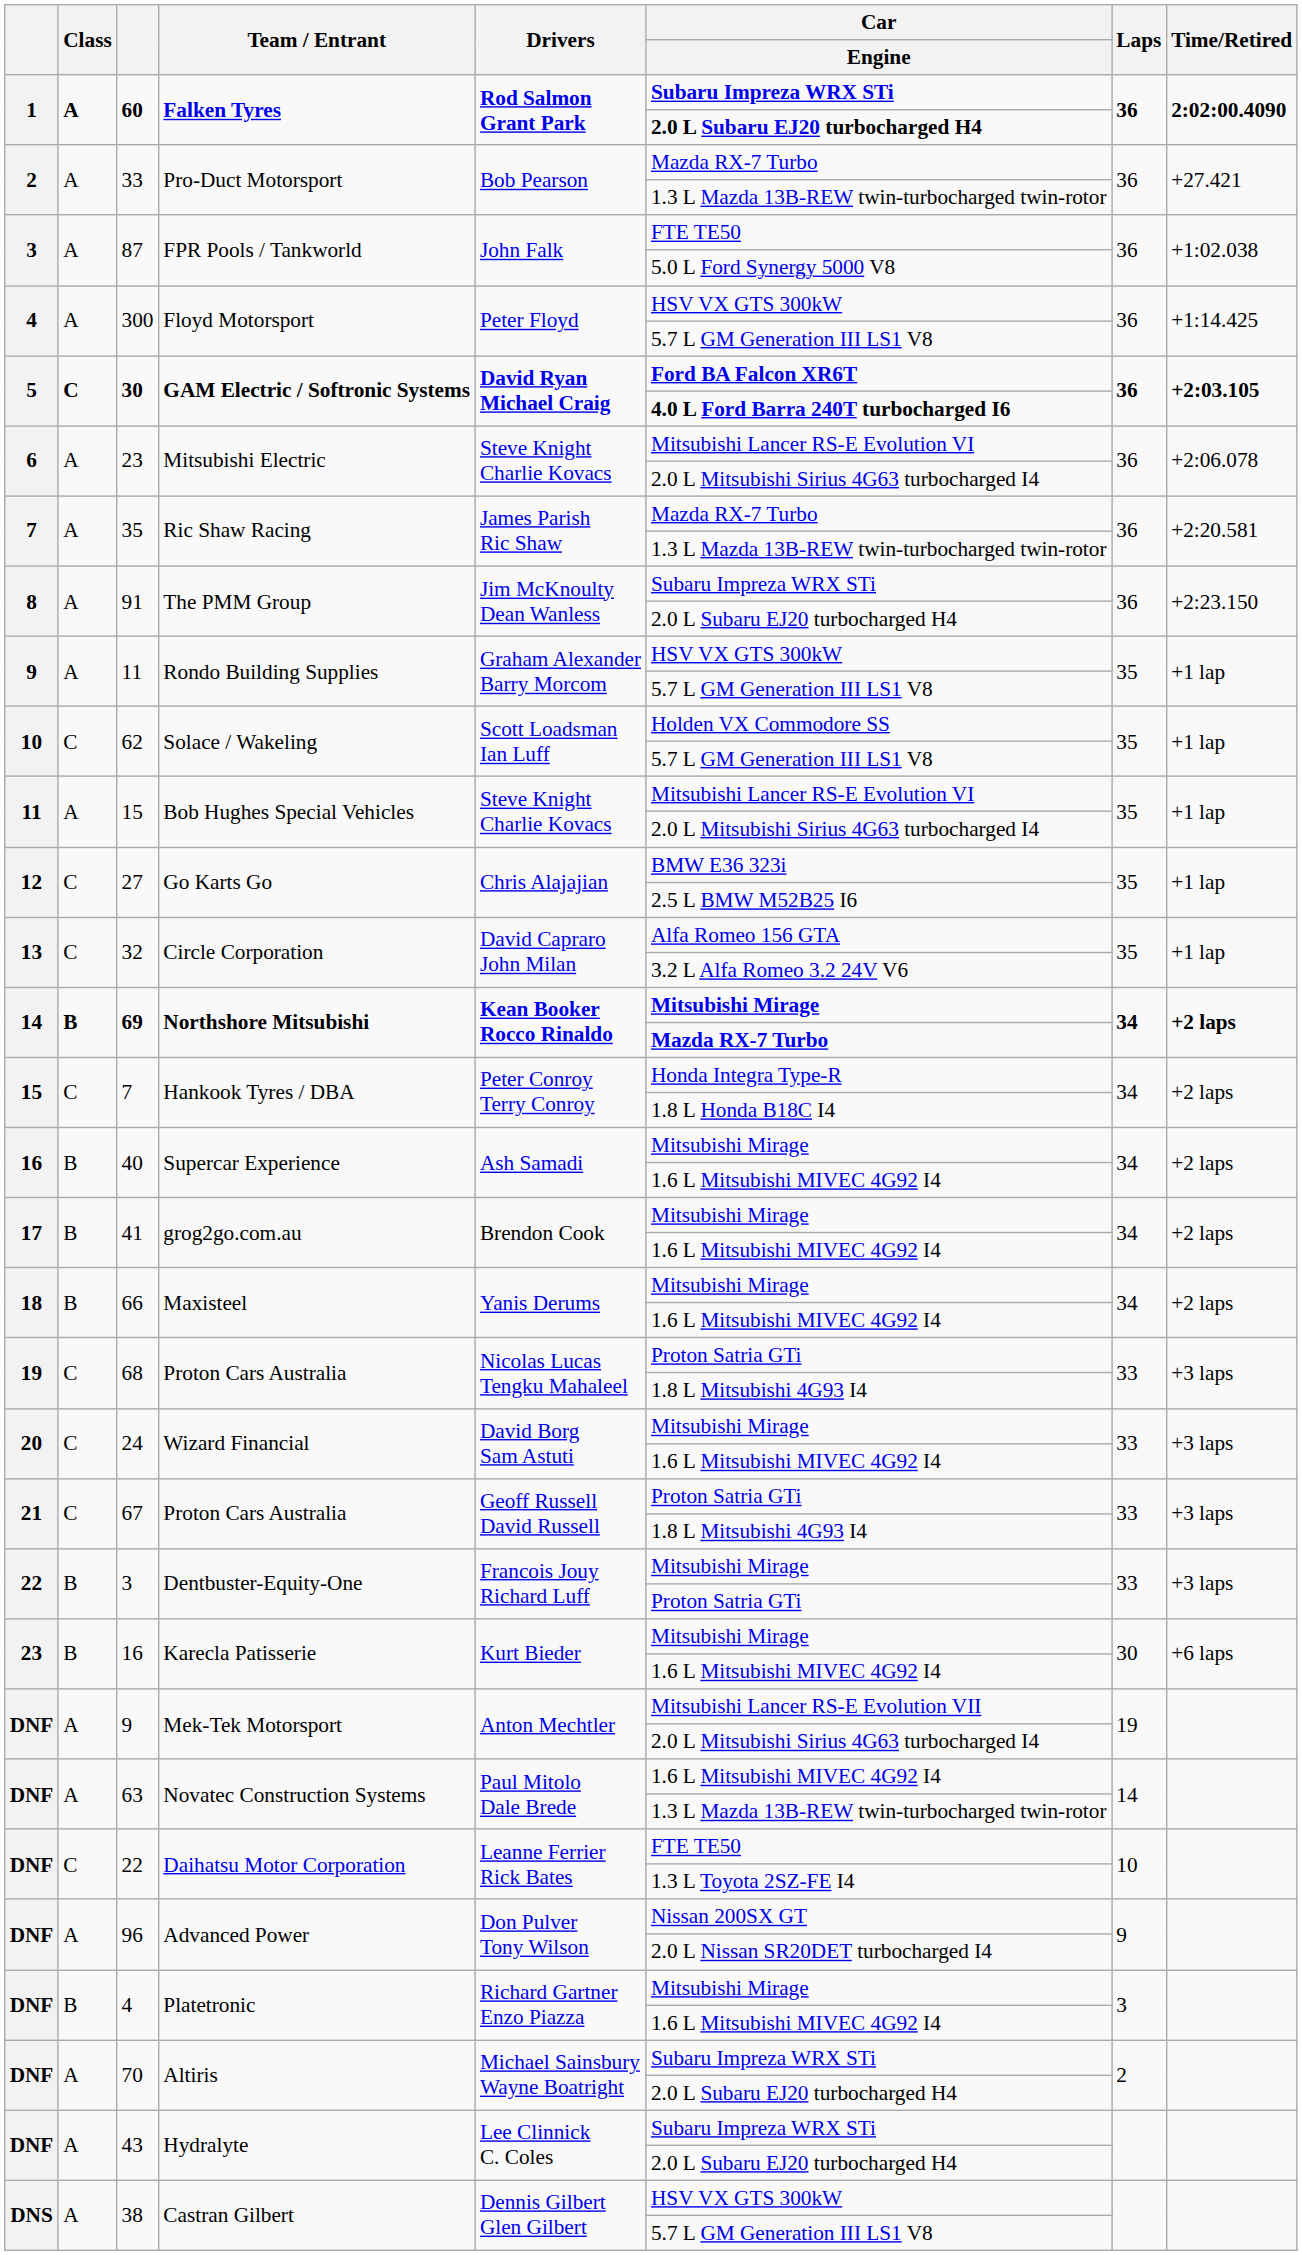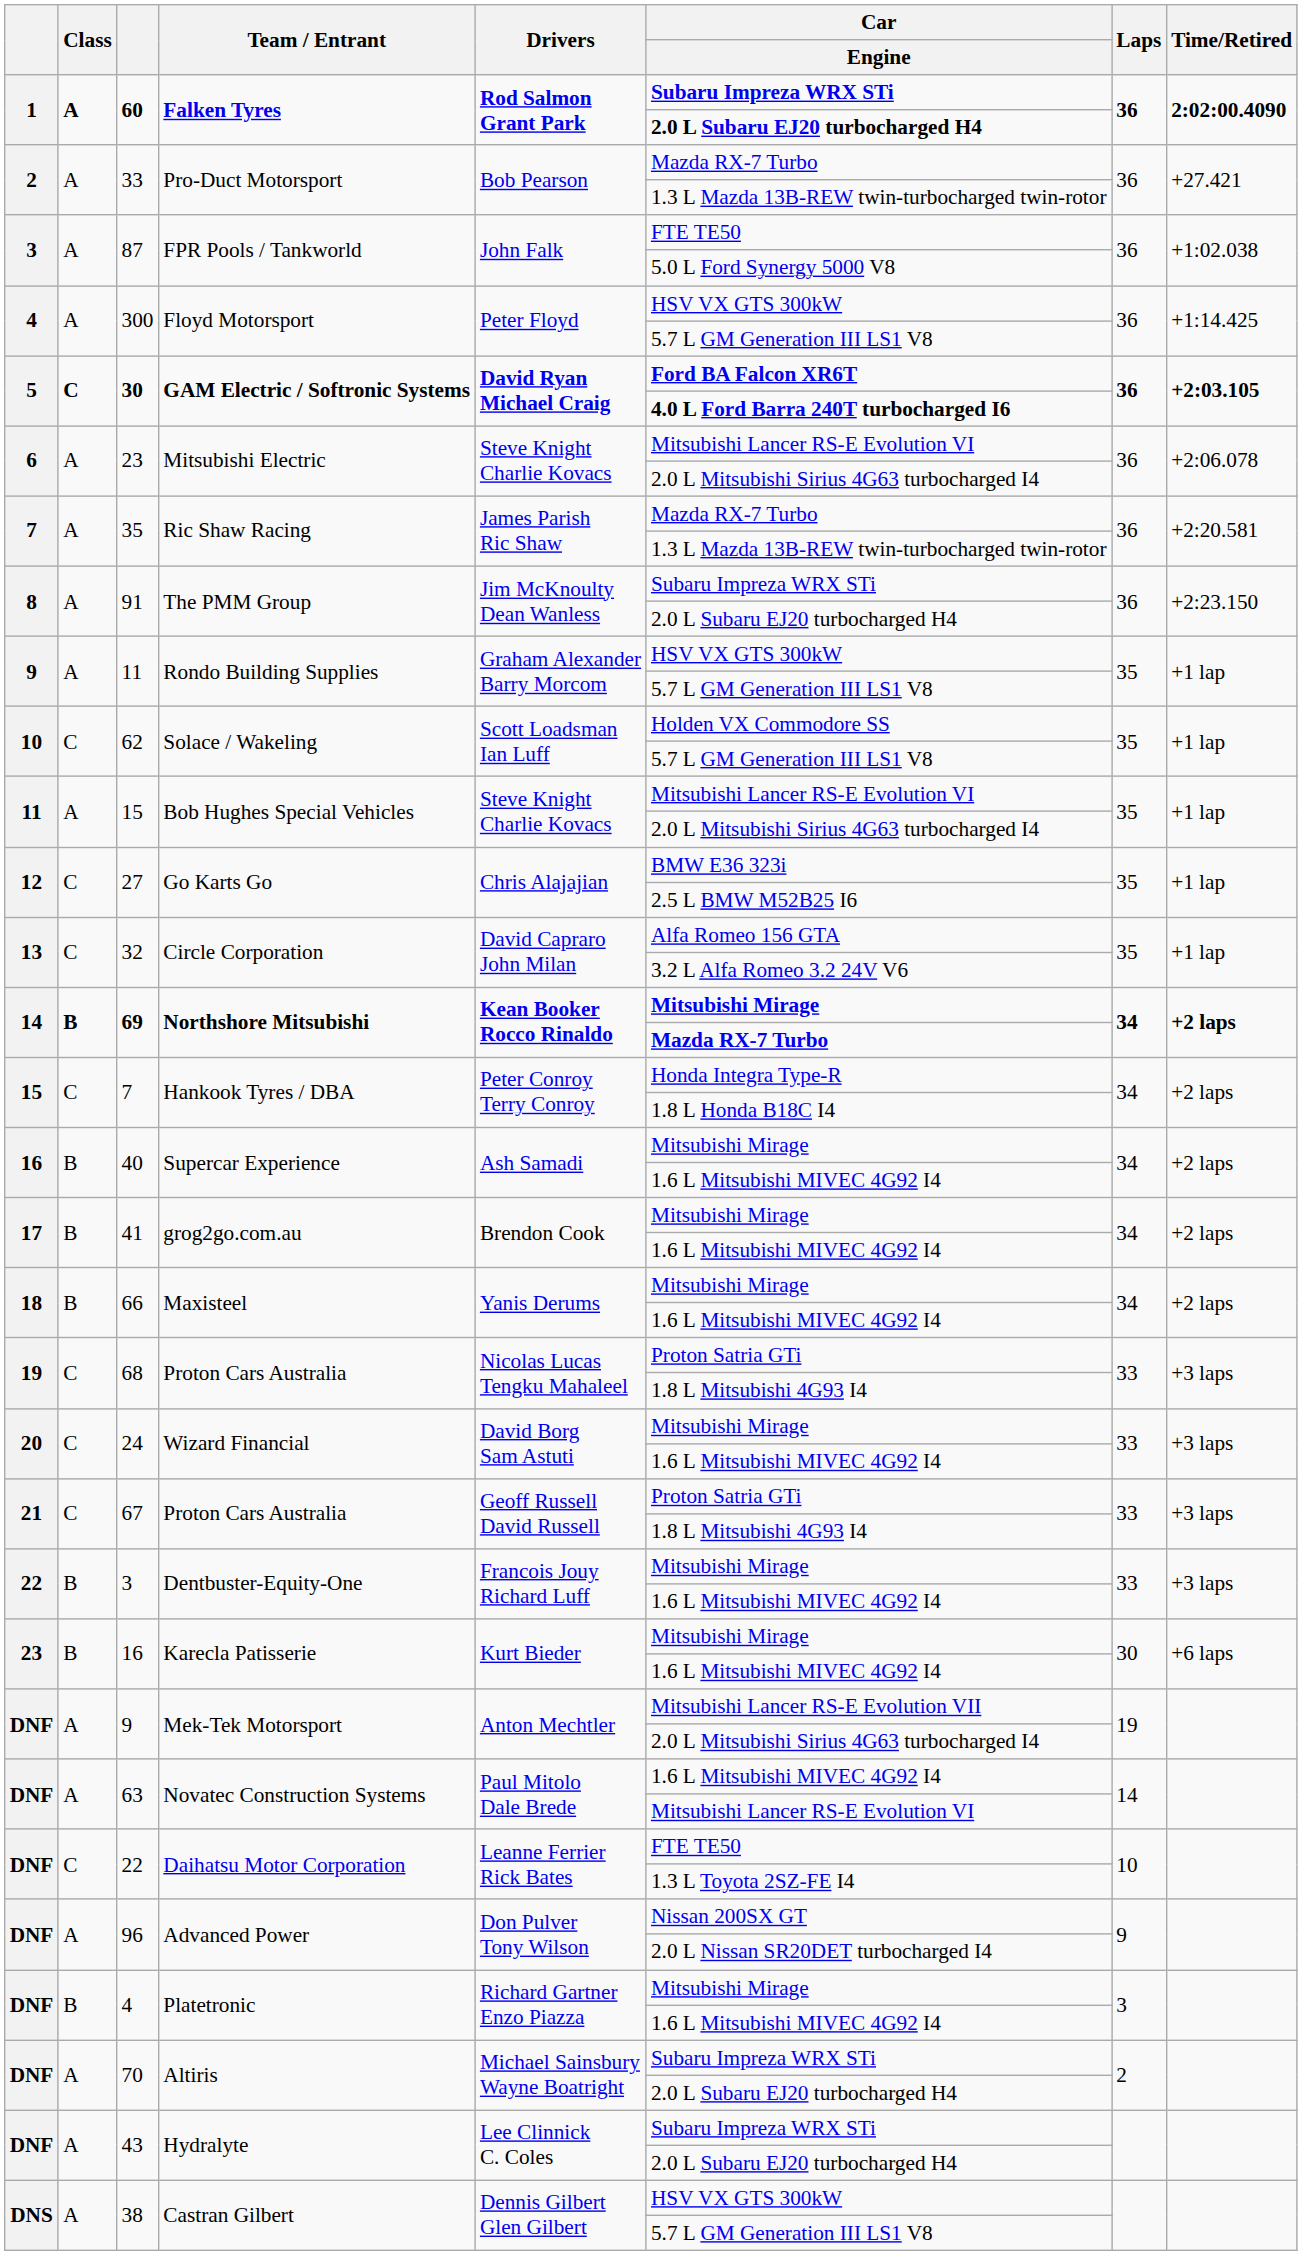(726, 1601) Proton Satria GTi -> (796, 1601) 1.6 L Mitsubishi MIVEC 4G92 I4
(879, 1811) 1.3 L Mazda 13B-REW twin-turbocharged twin-rotor -> (813, 1811) Mitsubishi Lancer RS-E Evolution VI
